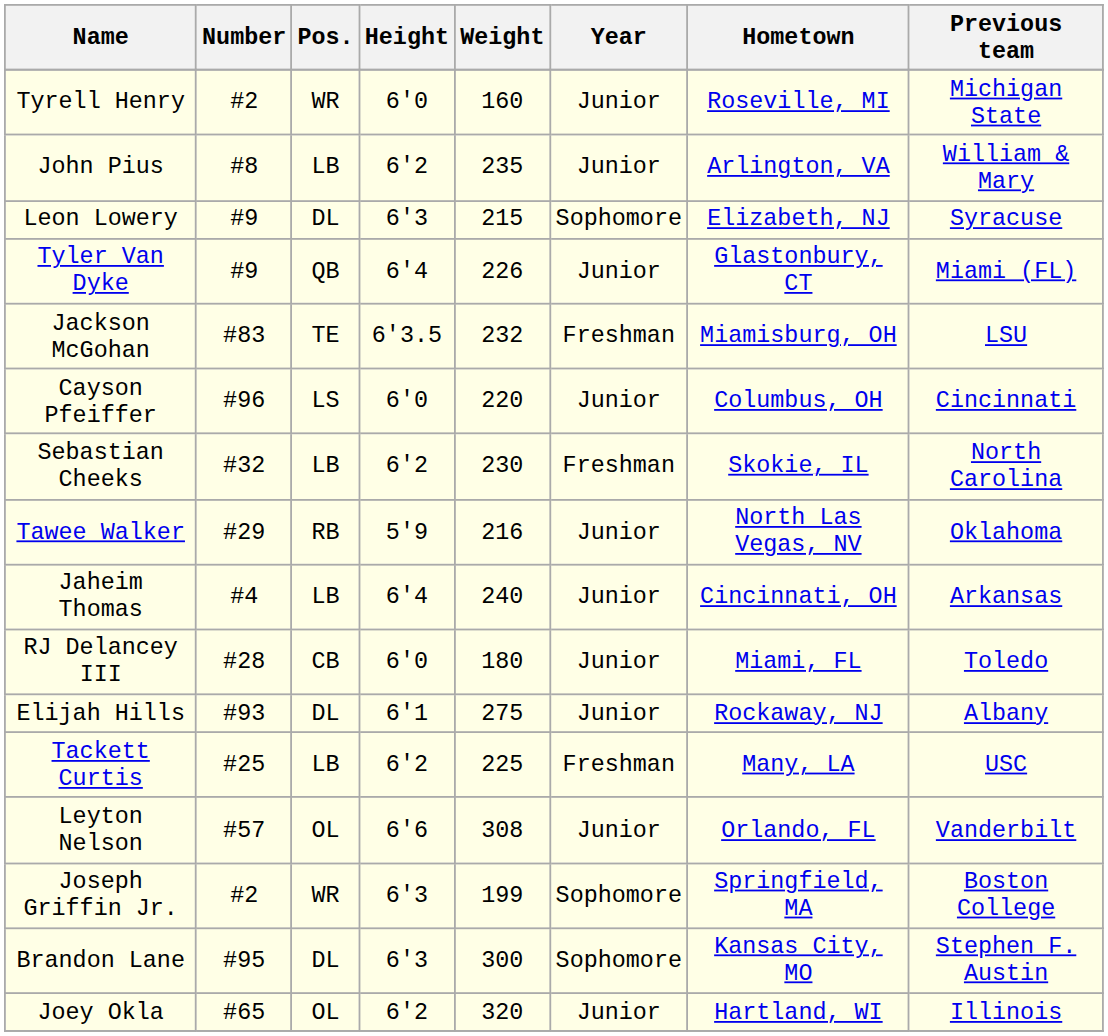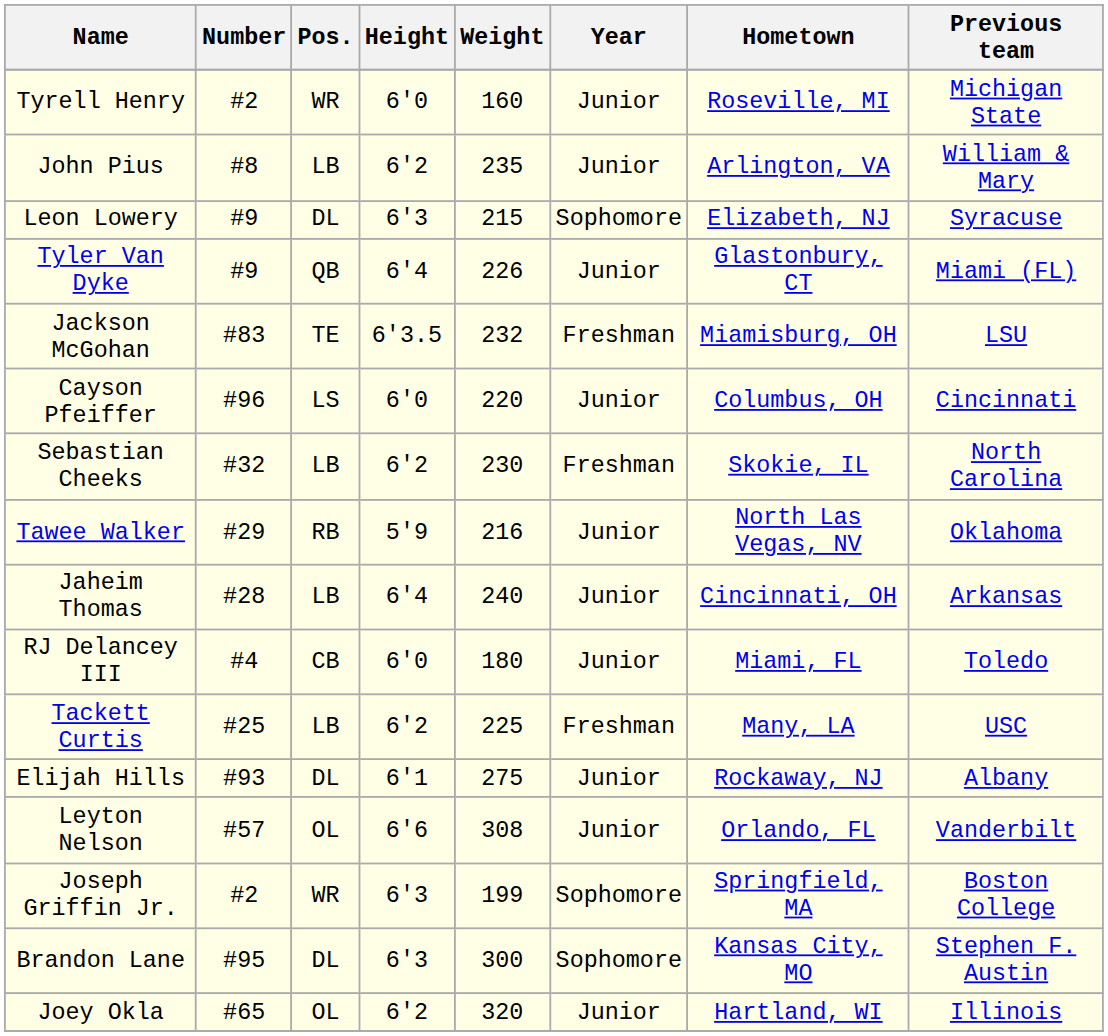(244, 597) #4 -> (244, 597) #28
(244, 662) #28 -> (244, 662) #4
rows swapped: (101, 713) <-> (101, 765)
